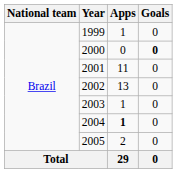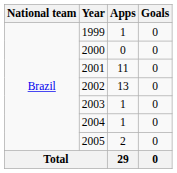(155, 50) bold -> (155, 50) normal
(123, 123) bold -> (123, 123) normal
